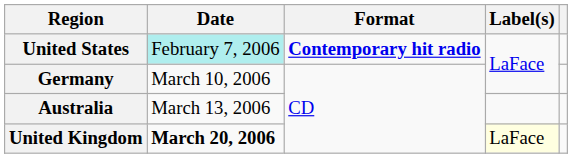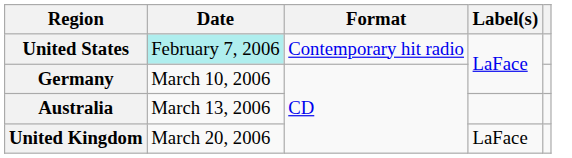(384, 49) bold -> (376, 49) normal
(213, 138) bold -> (211, 138) normal
(517, 138) lightyellow background -> (500, 138) no background
